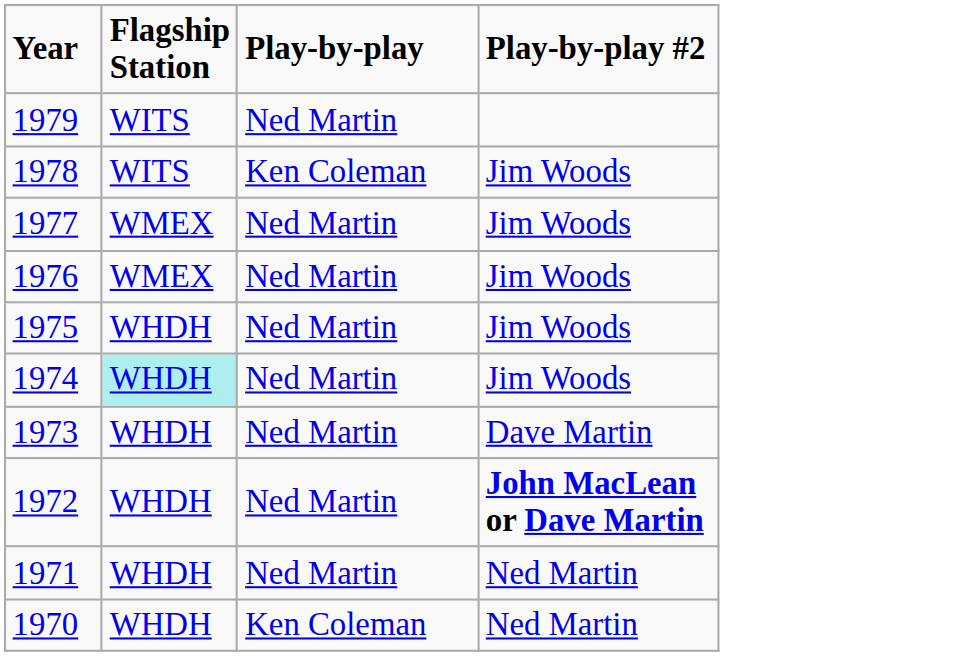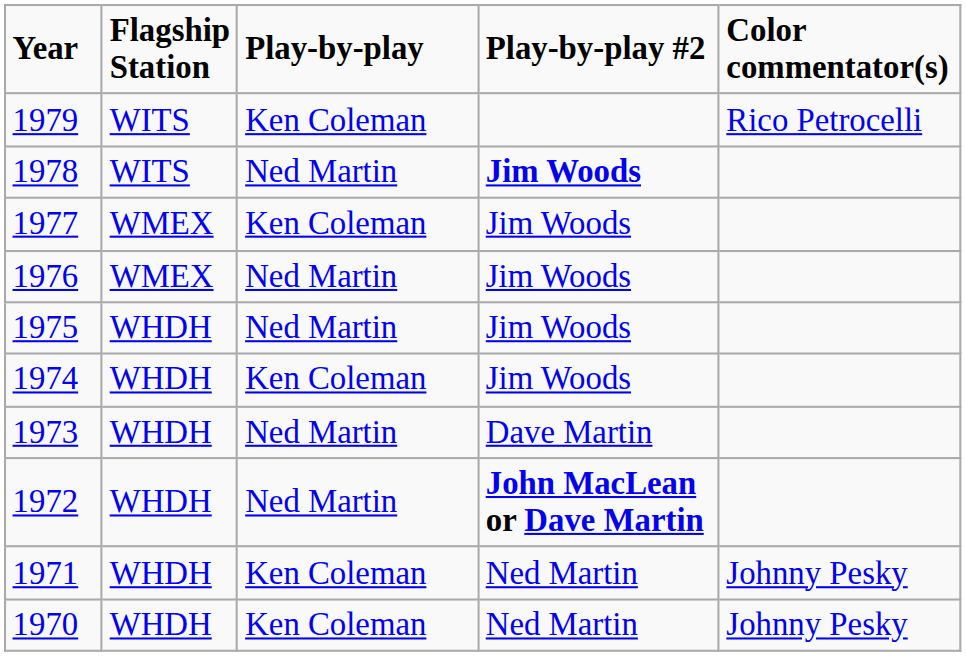+ column: (837, 48)
(321, 119) Ned Martin -> (336, 119) Ken Coleman
(336, 171) Ken Coleman -> (321, 171) Ned Martin
(558, 171) normal -> (563, 171) bold
(321, 223) Ned Martin -> (336, 223) Ken Coleman
(161, 379) paleturquoise background -> (161, 379) no background
(321, 379) Ned Martin -> (336, 379) Ken Coleman
(321, 572) Ned Martin -> (336, 572) Ken Coleman
